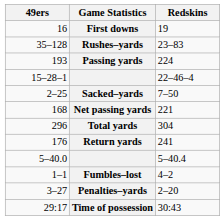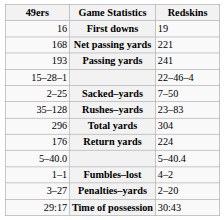rows swapped: (52, 45) <-> (59, 110)
(165, 61) 224 -> (165, 61) 241
(165, 142) 241 -> (165, 142) 224
